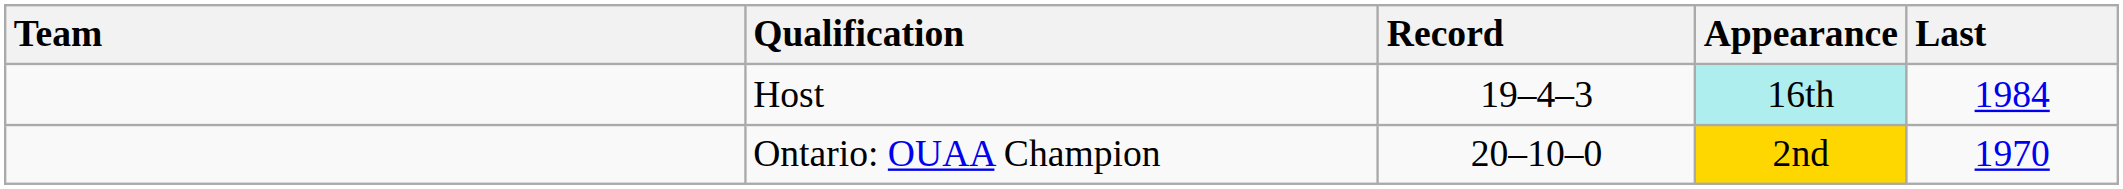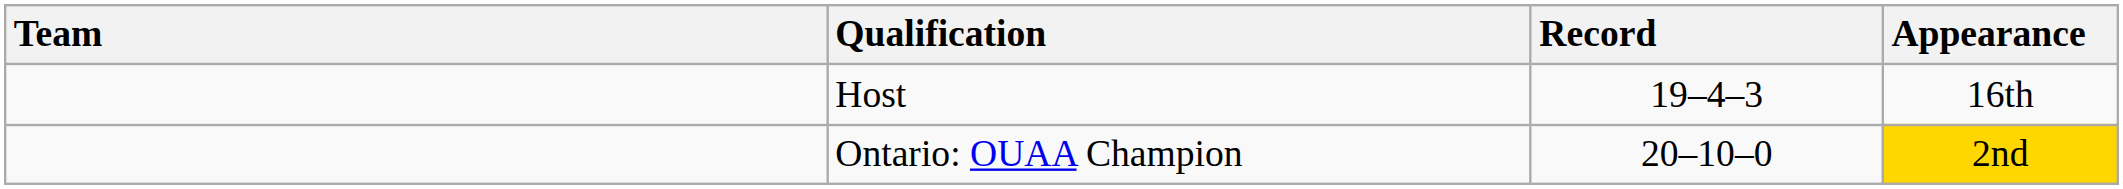- column: (1951, 34)
(1801, 93) paleturquoise background -> (2000, 93) no background
